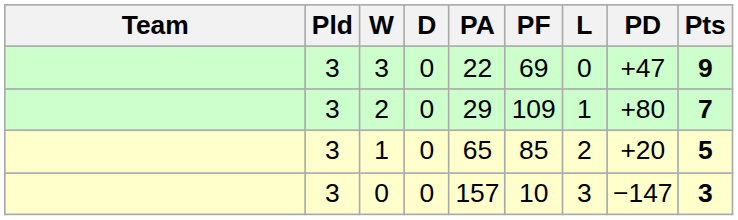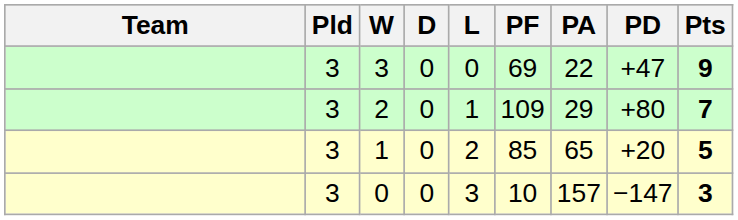columns swapped: (584, 25) <-> (477, 25)
